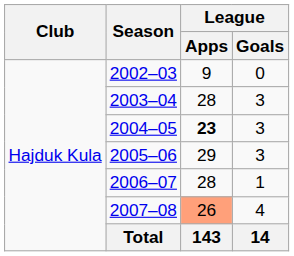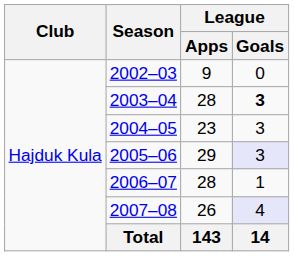(260, 100) normal -> (260, 100) bold
(207, 127) bold -> (207, 127) normal
(260, 155) no background -> (260, 155) lavender background
(207, 210) lightsalmon background -> (207, 210) no background
(260, 210) no background -> (260, 210) lavender background
